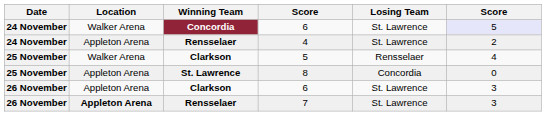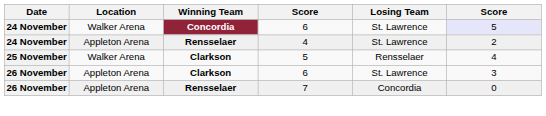- row: (211, 73)
(116, 103) bold -> (116, 88) normal
(400, 103) St. Lawrence -> (400, 88) Concordia
(494, 103) 3 -> (494, 88) 0
